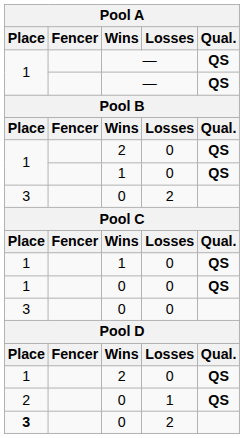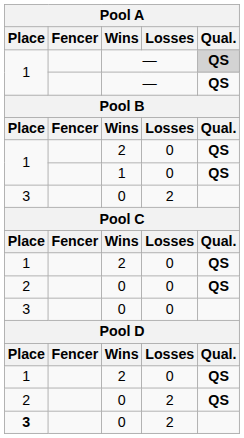(219, 60) no background -> (219, 60) lightgrey background
(122, 264) 1 -> (122, 264) 2
(26, 286) 1 -> (26, 286) 2
(170, 399) 1 -> (170, 399) 2
